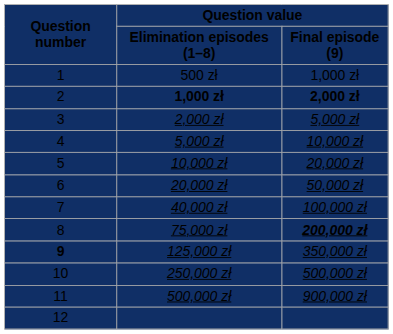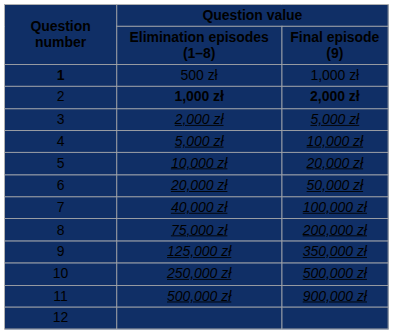(61, 75) normal -> (61, 75) bold
(335, 229) bold -> (335, 229) normal
(61, 251) bold -> (61, 251) normal
